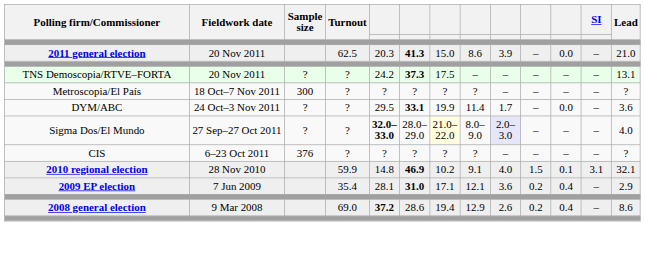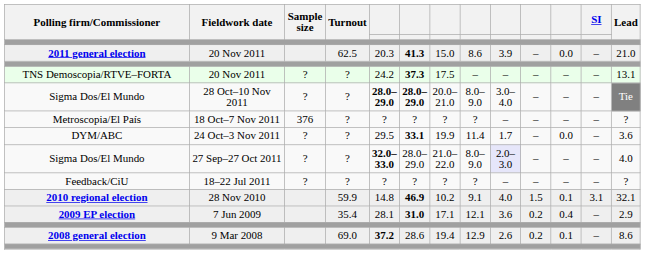+ row: (97, 97)
(305, 91) 300 -> (305, 119) 376
(445, 130) lightyellow background -> (445, 158) no background
- row: (97, 153)
+ row: (97, 181)
(566, 207) 0.4 -> (566, 236) 0.1
